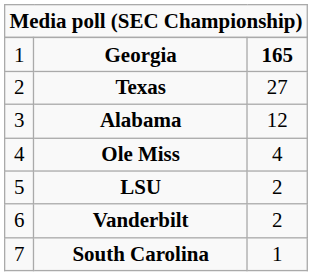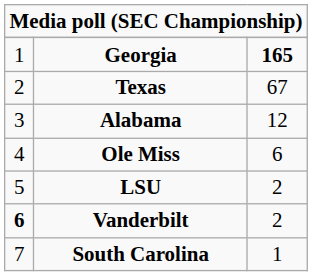(277, 87) 27 -> (277, 87) 67
(277, 154) 4 -> (277, 154) 6
(19, 220) normal -> (19, 220) bold
